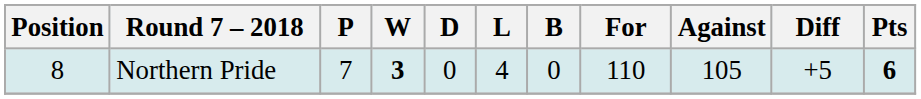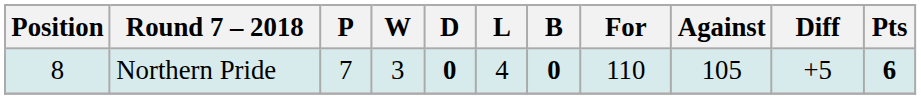(398, 70) bold -> (398, 70) normal
(450, 70) normal -> (450, 70) bold
(554, 70) normal -> (554, 70) bold
